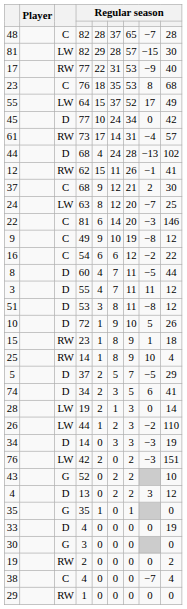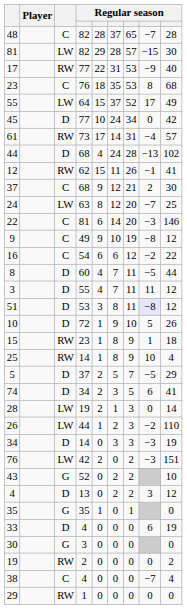(150, 306) no background -> (150, 306) lavender background
(150, 527) 0 -> (150, 527) 6
